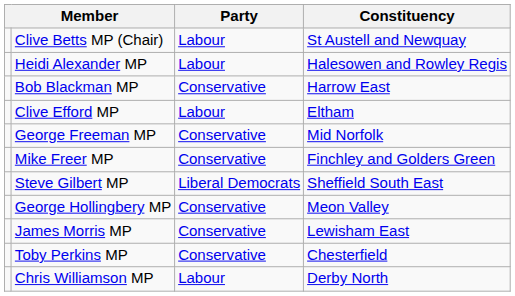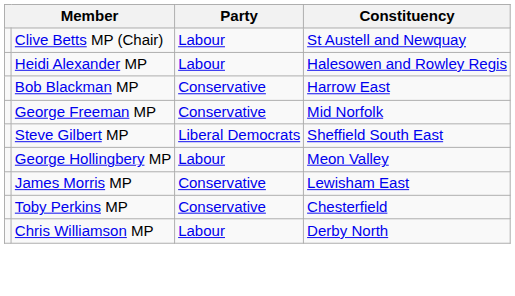- row: (67, 111)
- row: (64, 159)
(222, 207) Conservative -> (202, 159) Labour
